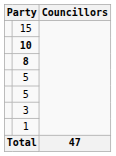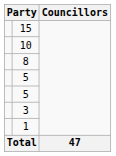(26, 45) bold -> (26, 45) normal
(26, 61) bold -> (26, 61) normal
